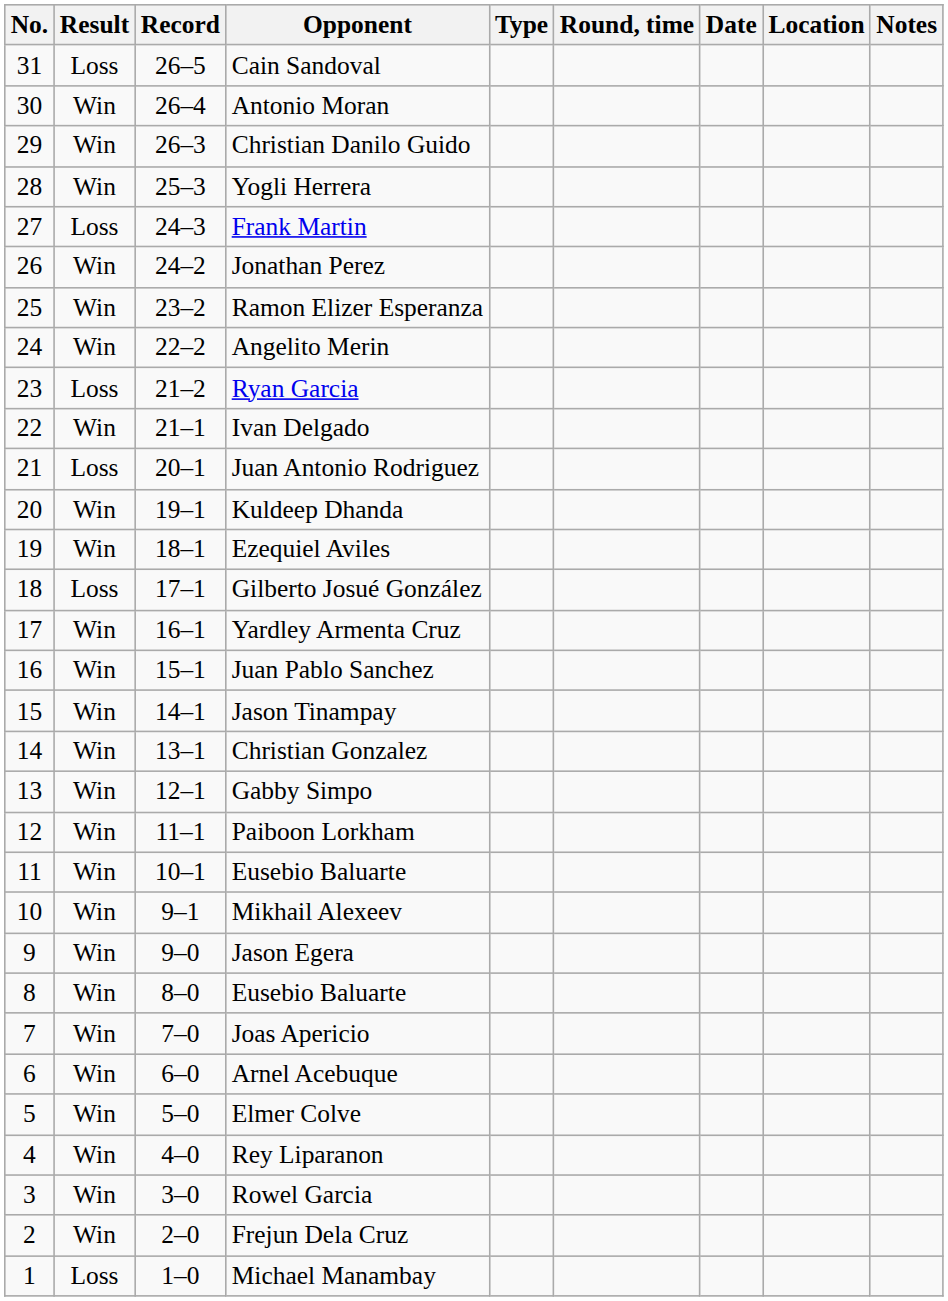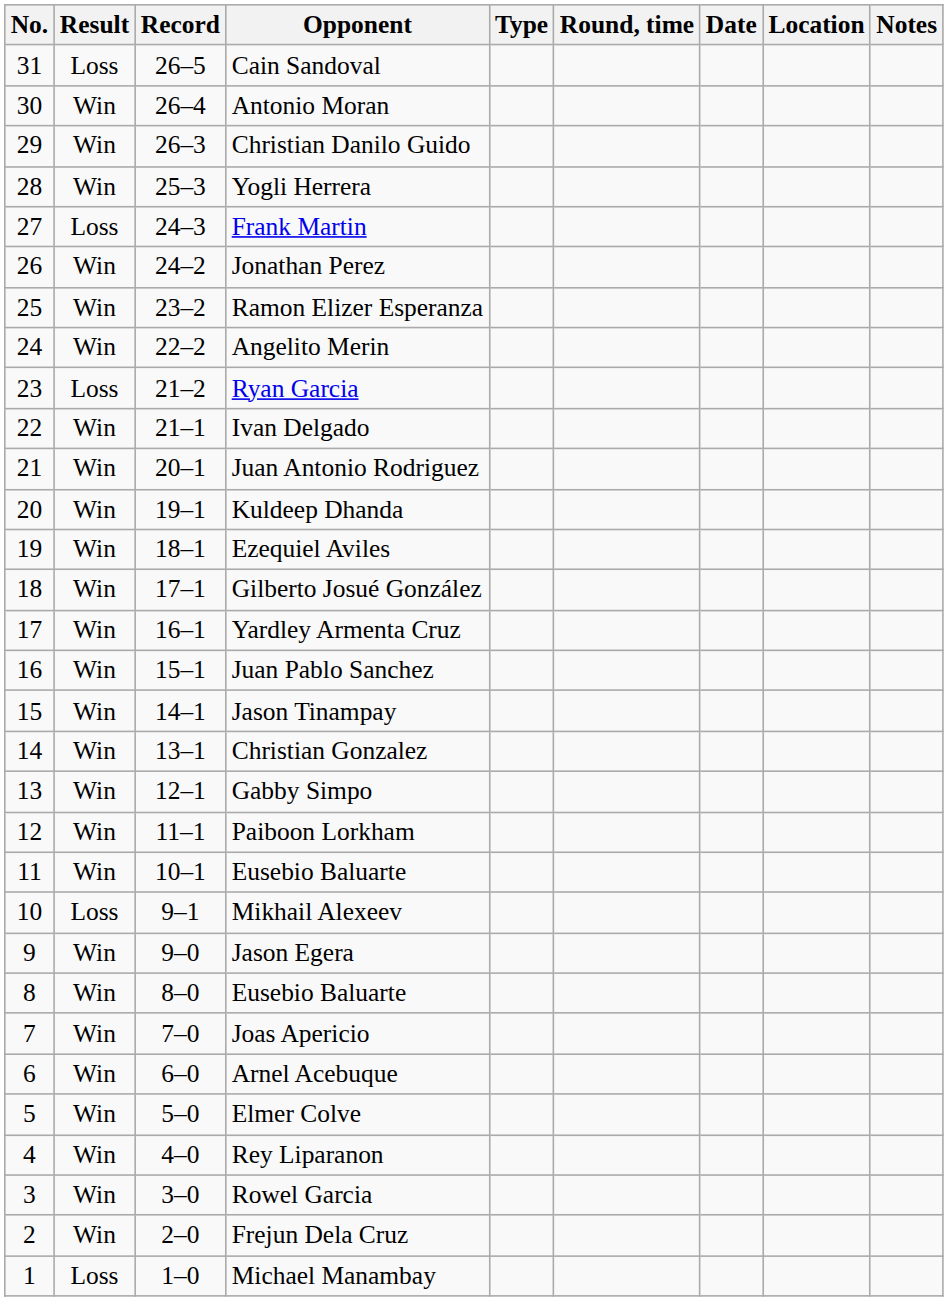(94, 468) Loss -> (94, 468) Win
(94, 589) Loss -> (94, 589) Win
(94, 912) Win -> (94, 912) Loss
